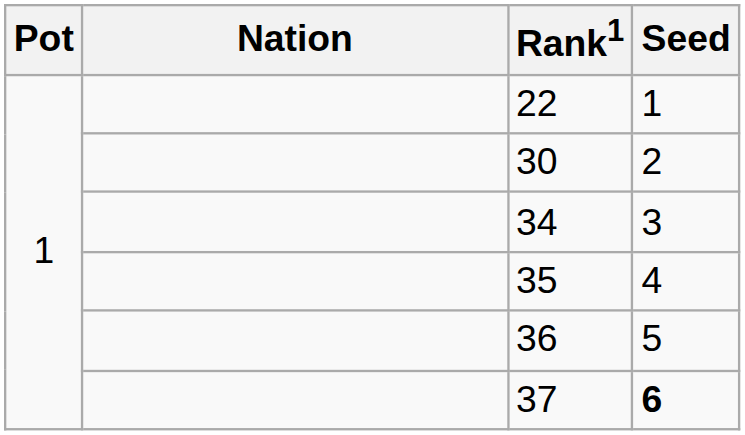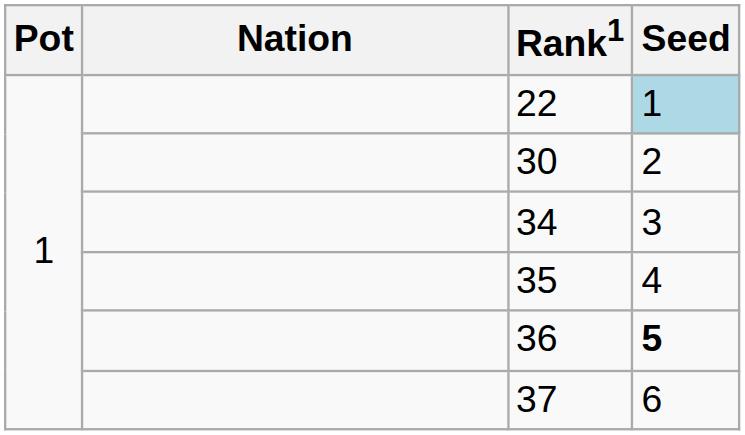(652, 103) no background -> (652, 103) lightblue background
(652, 339) normal -> (652, 339) bold
(652, 398) bold -> (652, 398) normal
